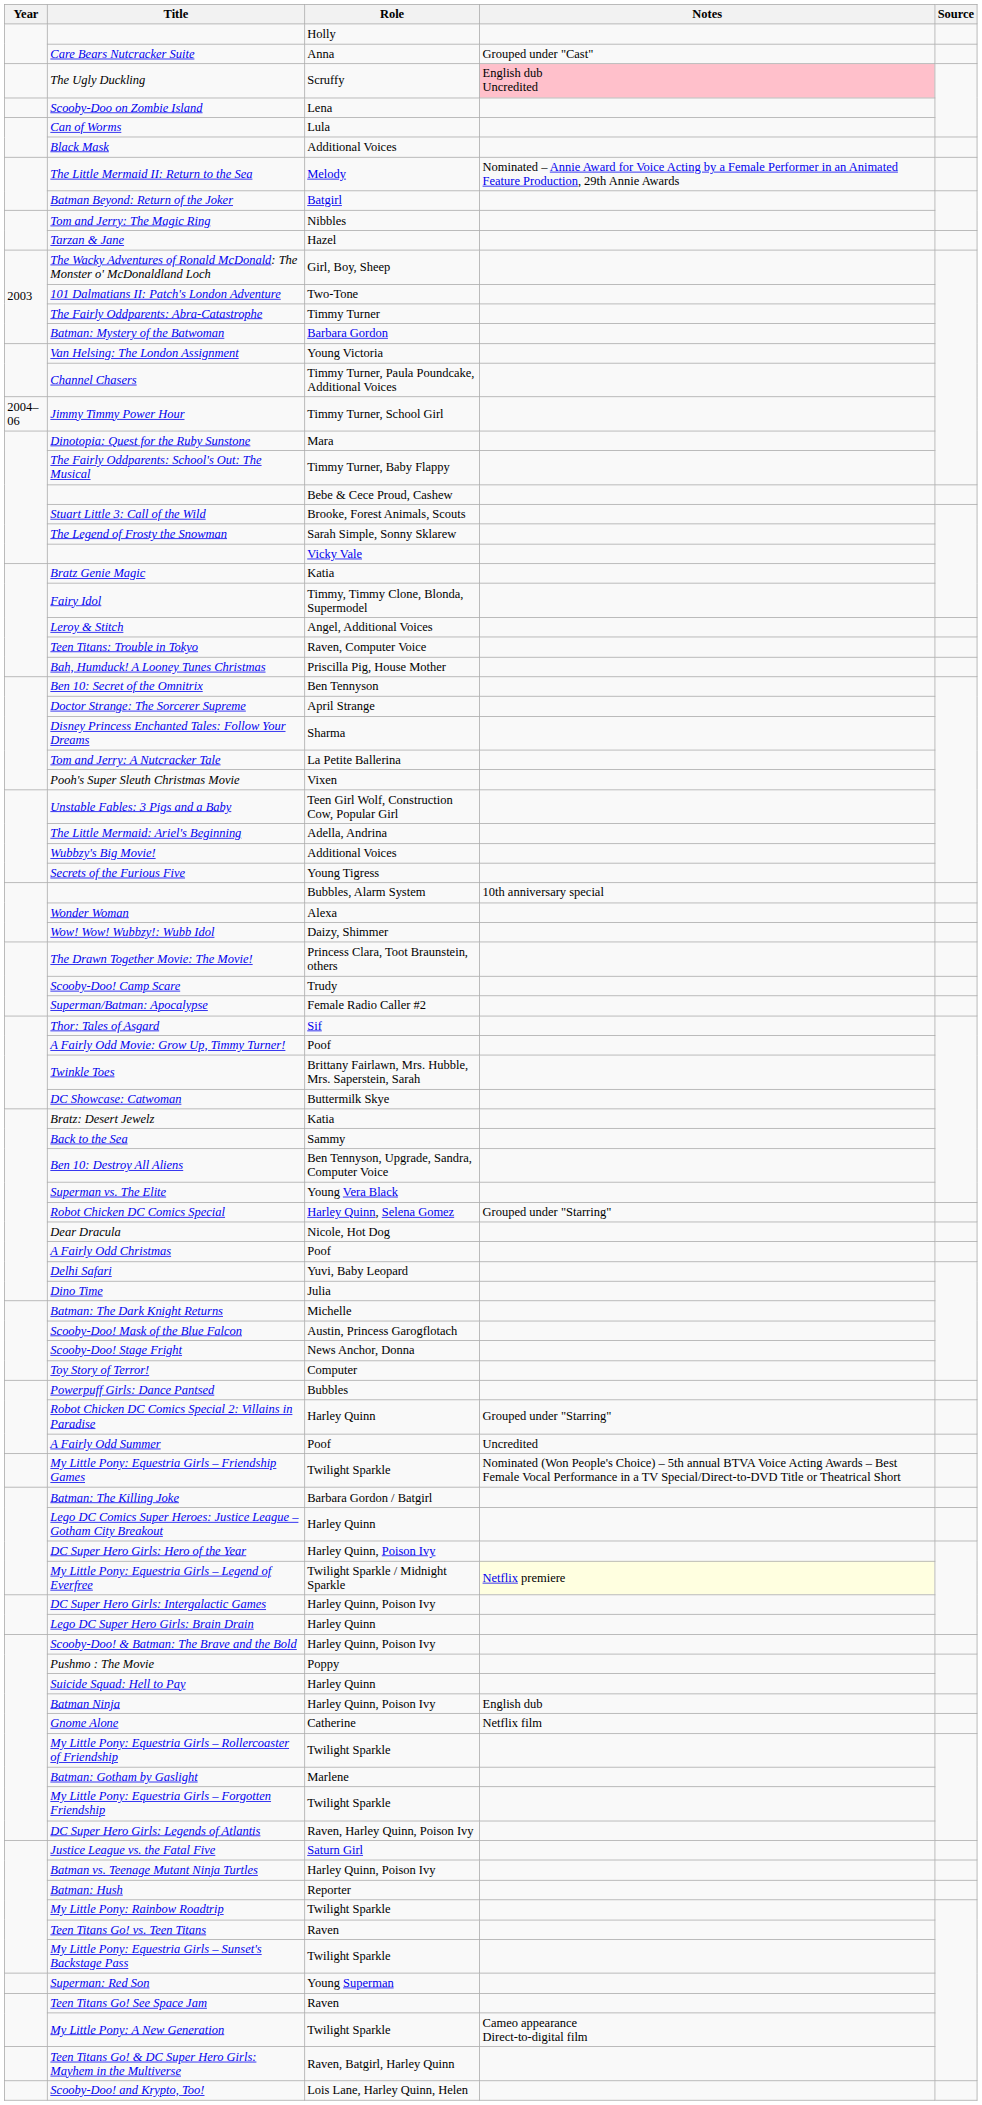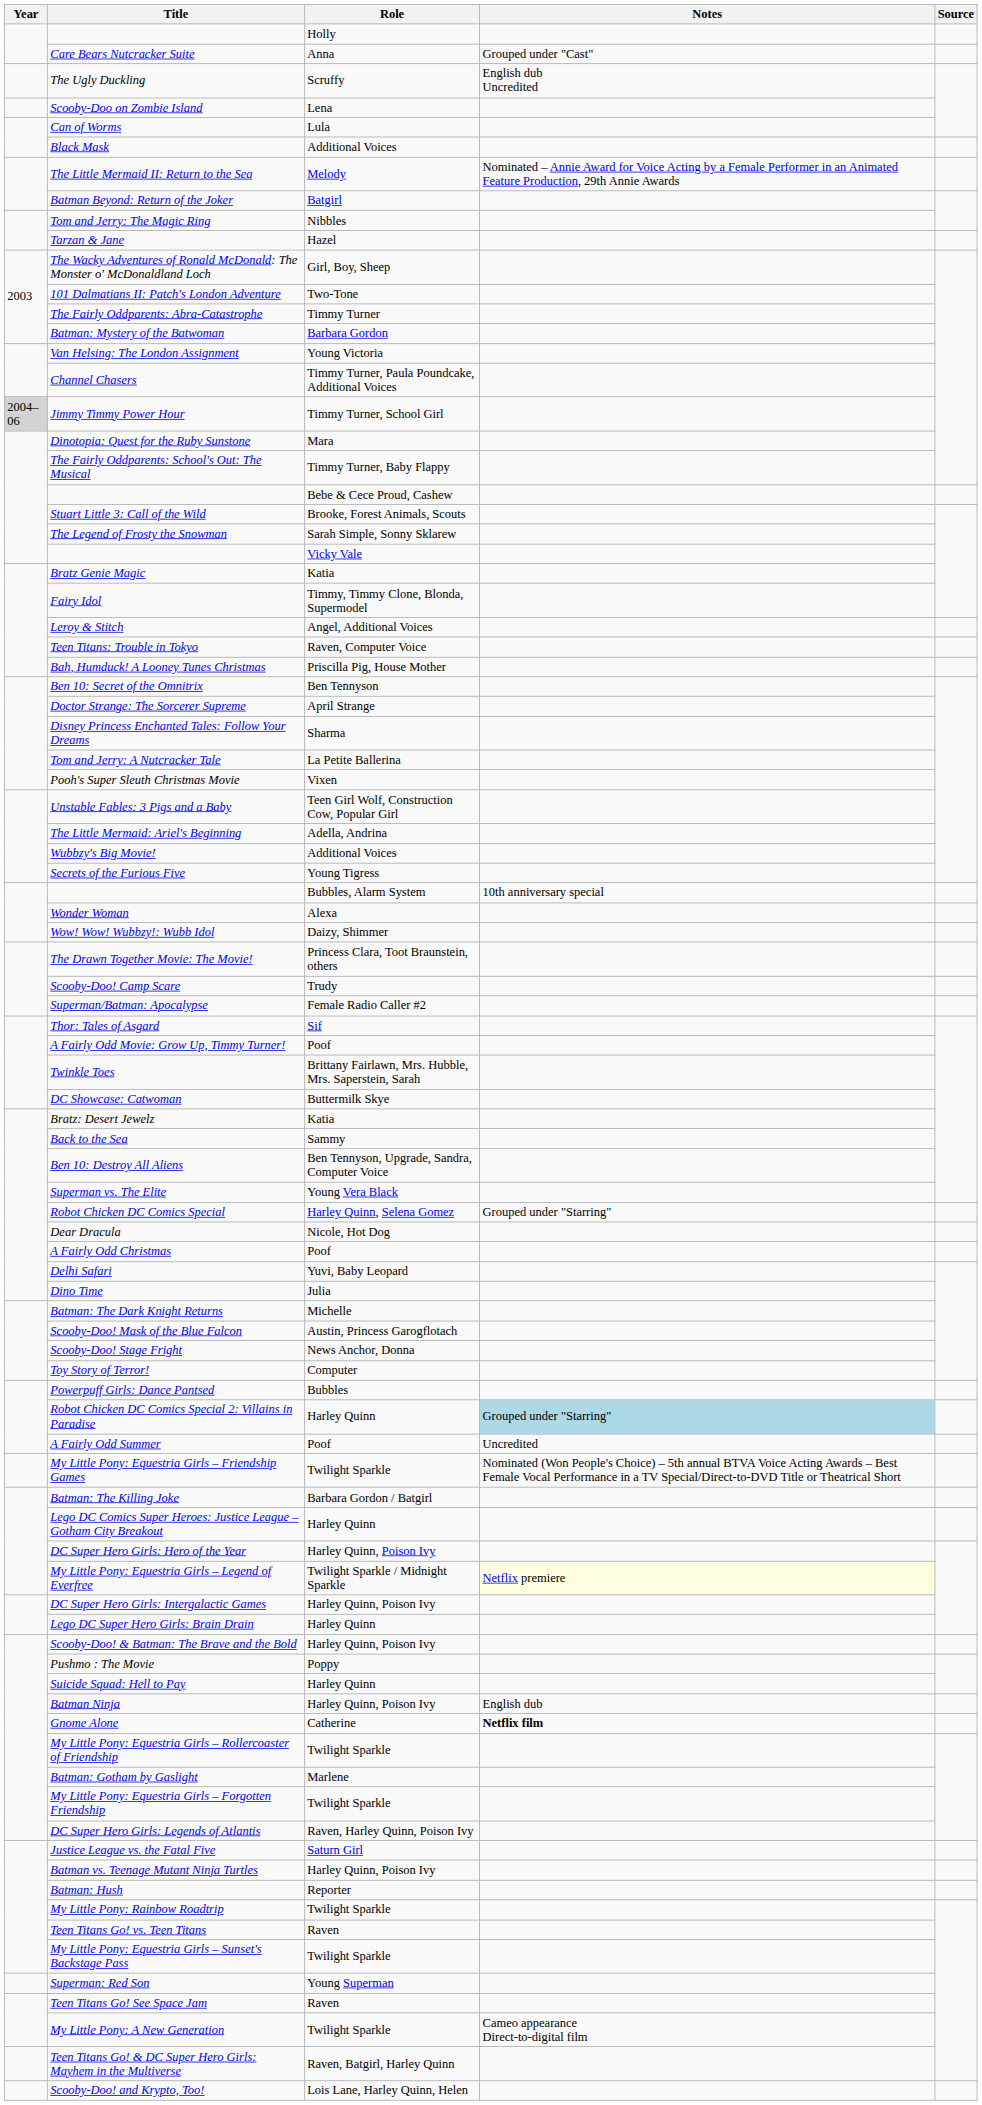(513, 80) pink background -> (513, 80) no background
(23, 414) no background -> (23, 414) lightgrey background
(547, 1417) no background -> (547, 1417) lightblue background
(512, 1723) normal -> (513, 1723) bold
